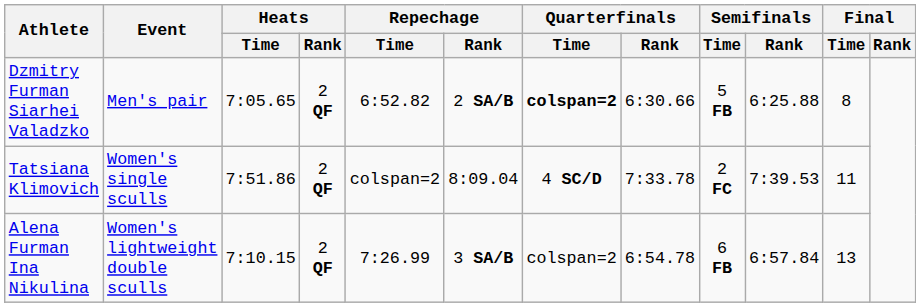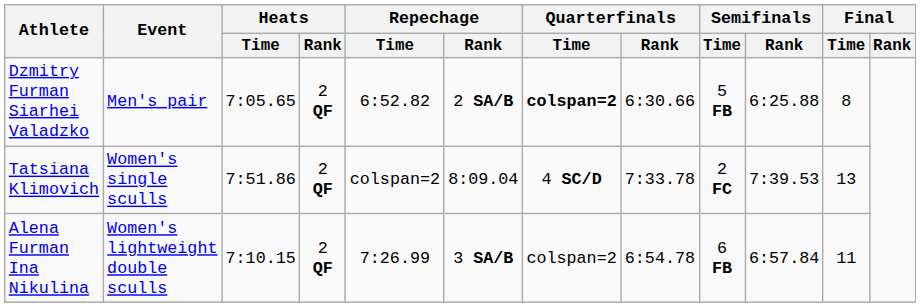(846, 180) 11 -> (846, 180) 13
(846, 258) 13 -> (846, 258) 11
